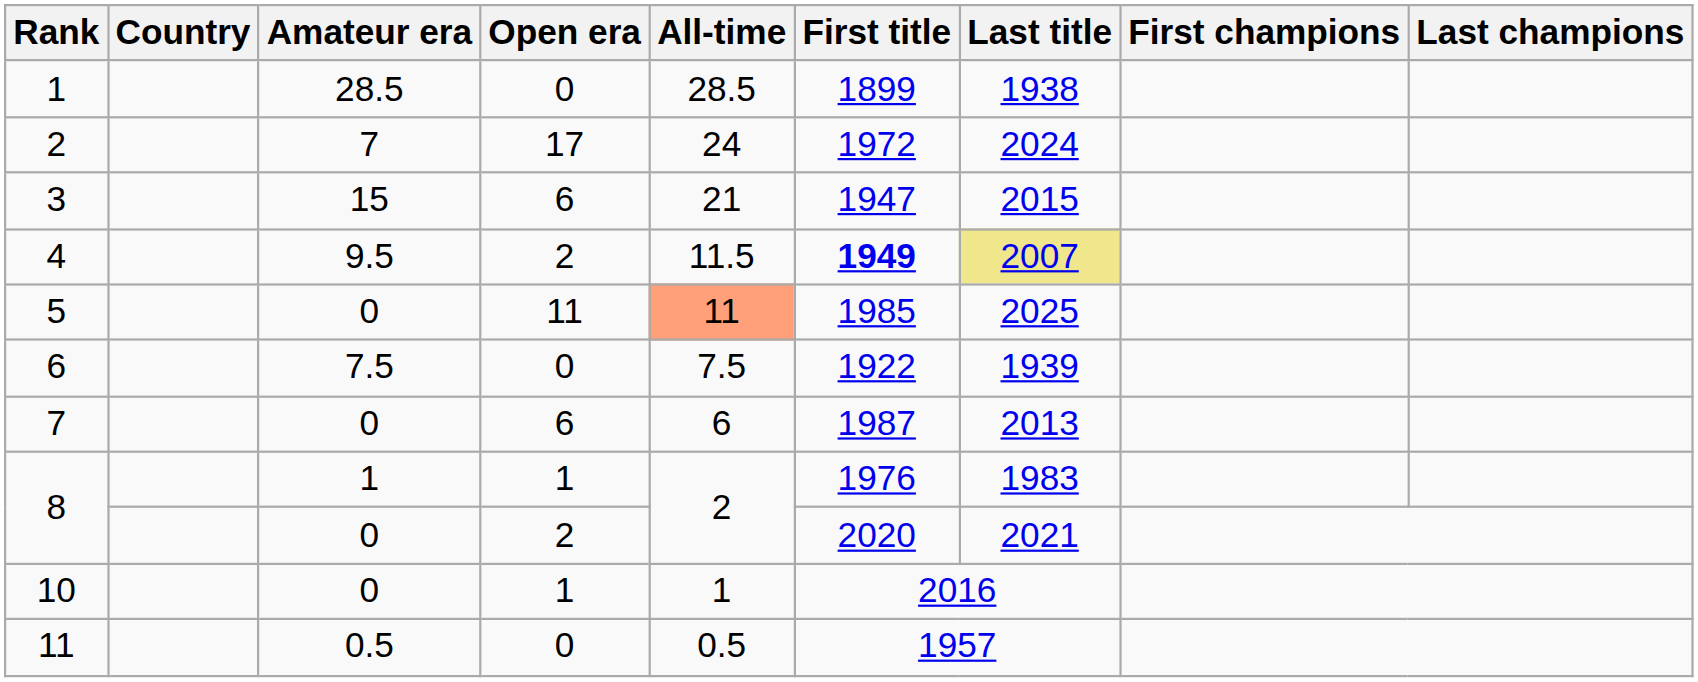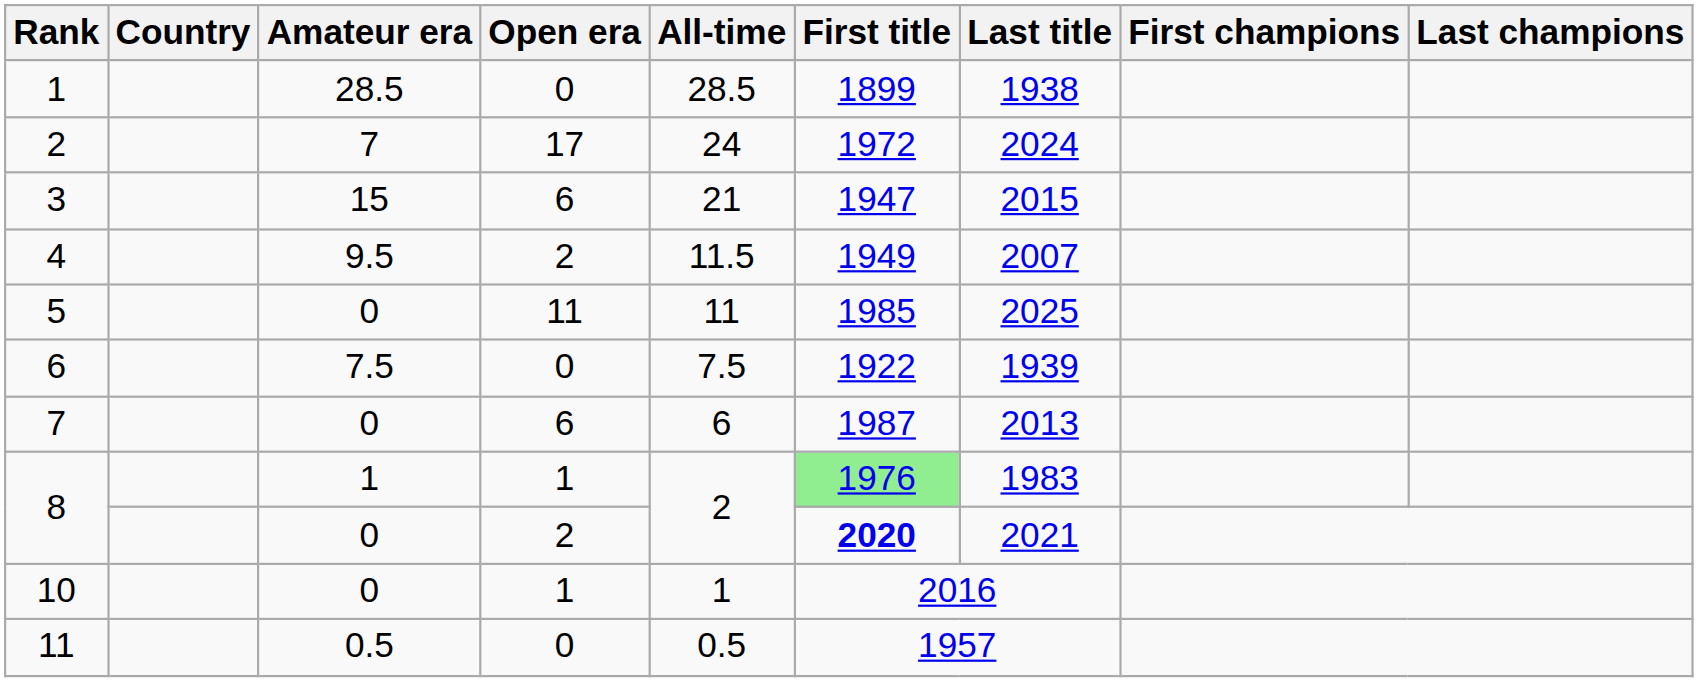(877, 255) bold -> (877, 255) normal
(1040, 255) khaki background -> (1040, 255) no background
(722, 311) lightsalmon background -> (722, 311) no background
(877, 479) no background -> (877, 479) lightgreen background
(877, 534) normal -> (877, 534) bold
